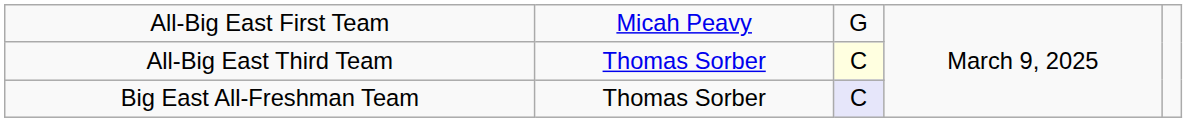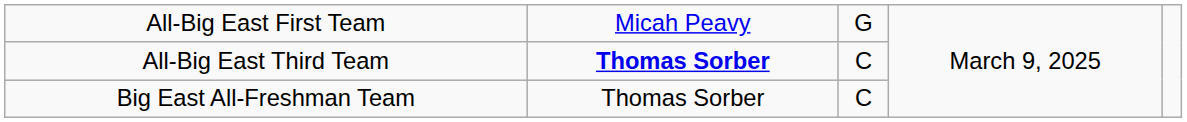(684, 60) normal -> (683, 60) bold
(859, 60) lightyellow background -> (863, 60) no background
(859, 98) lavender background -> (863, 98) no background
